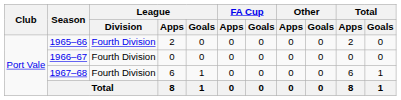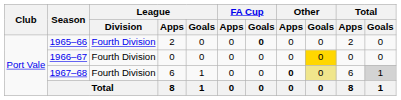(261, 42) normal -> (261, 42) bold
(321, 57) no background -> (321, 57) gold background
(291, 73) normal -> (291, 73) bold
(321, 73) no background -> (321, 73) khaki background
(380, 73) no background -> (380, 73) lightgrey background
